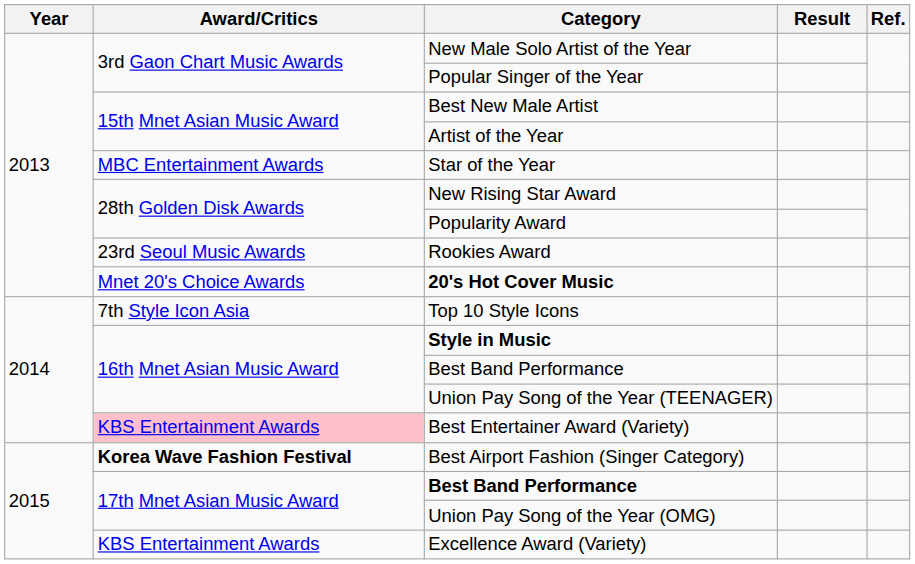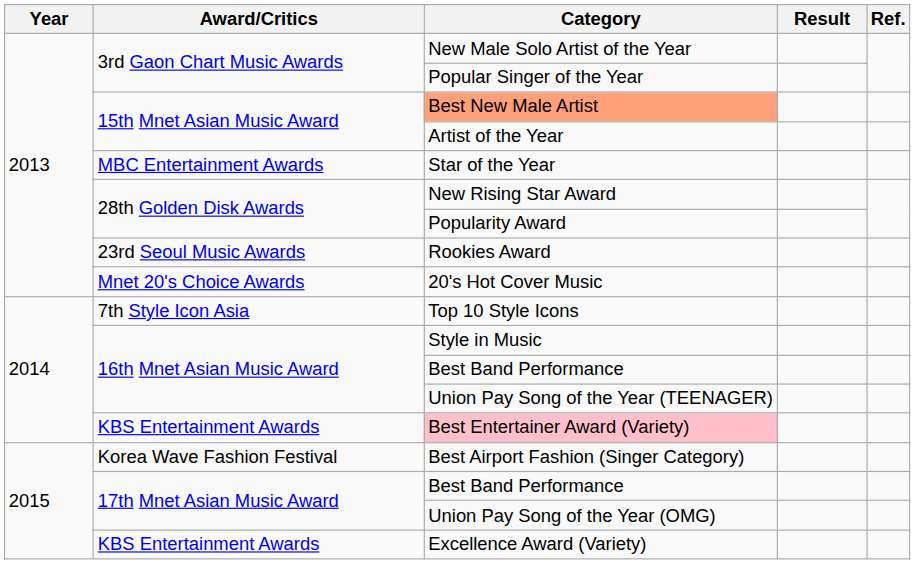(513, 106) no background -> (513, 106) lightsalmon background
(521, 281) bold -> (515, 281) normal
(490, 340) bold -> (485, 340) normal
(209, 427) pink background -> (209, 427) no background
(559, 427) no background -> (559, 427) pink background
(225, 456) bold -> (218, 456) normal
(533, 485) bold -> (526, 485) normal
